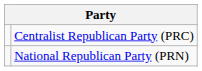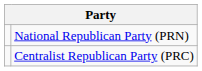rows swapped: (101, 55) <-> (104, 35)
